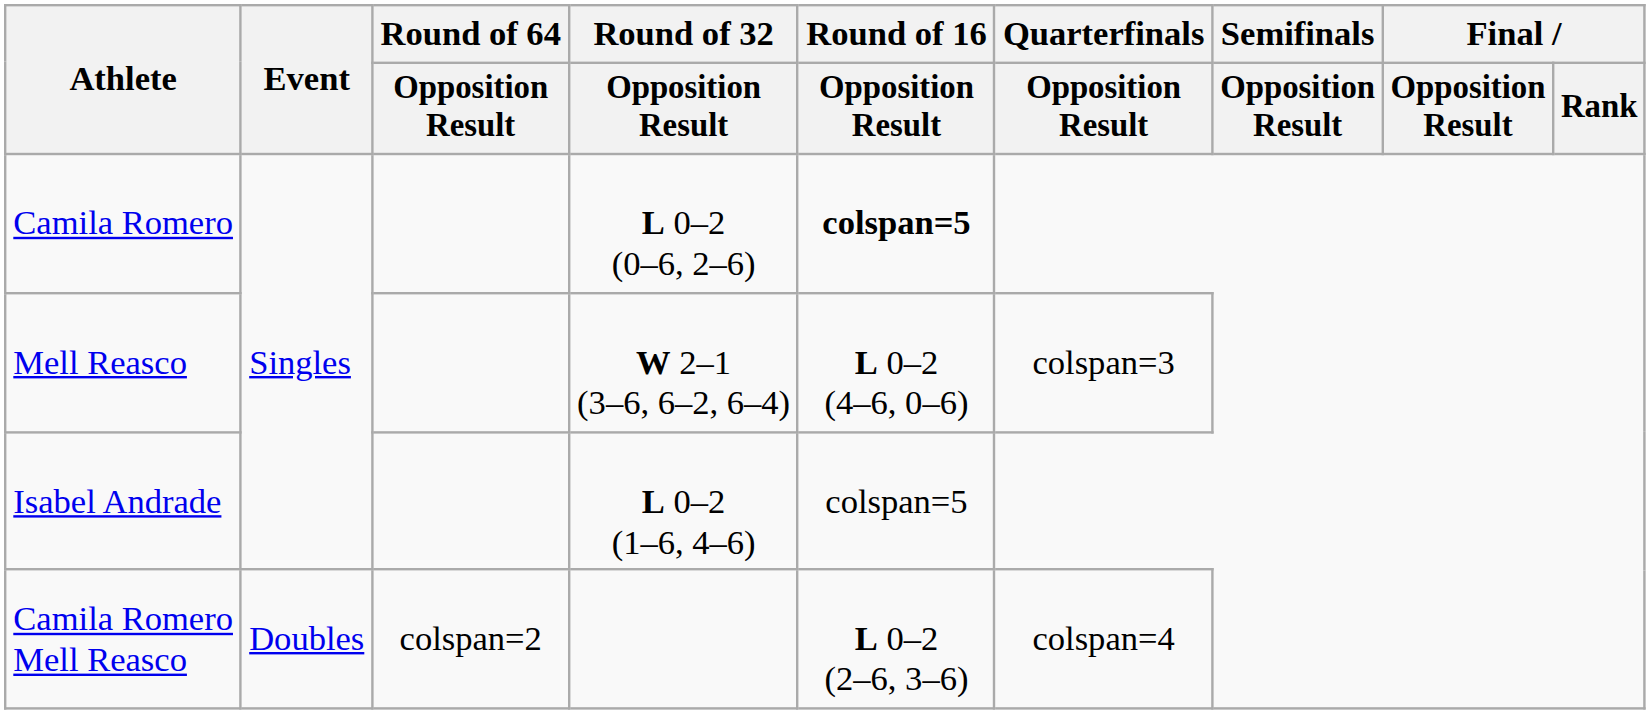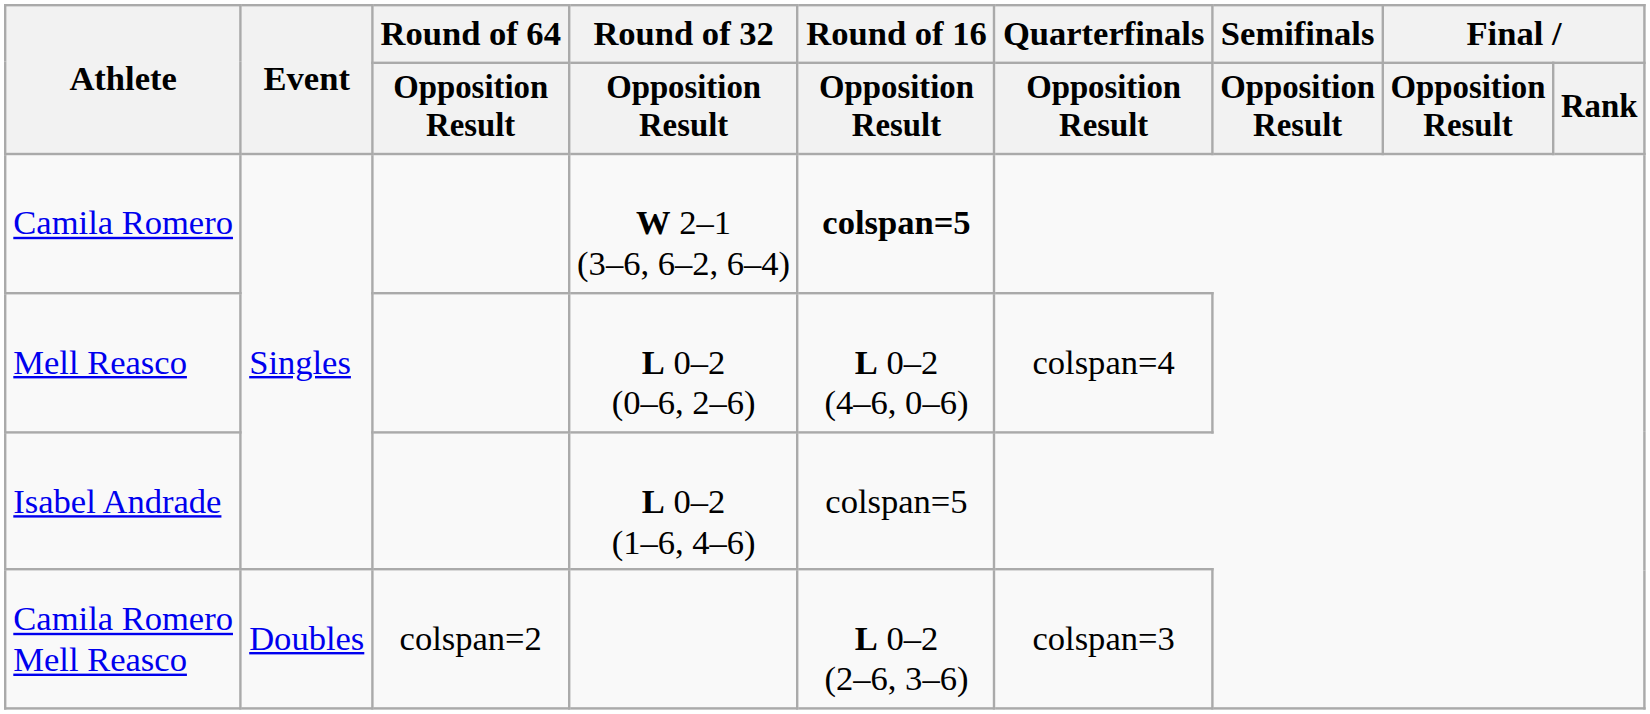(684, 243) L 0–2 (0–6, 2–6) -> (684, 243) W 2–1 (3–6, 6–2, 6–4)
(684, 382) W 2–1 (3–6, 6–2, 6–4) -> (684, 382) L 0–2 (0–6, 2–6)
(1104, 362) colspan=3 -> (1104, 362) colspan=4
(1104, 639) colspan=4 -> (1104, 639) colspan=3
